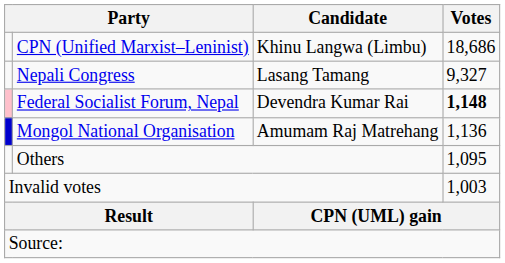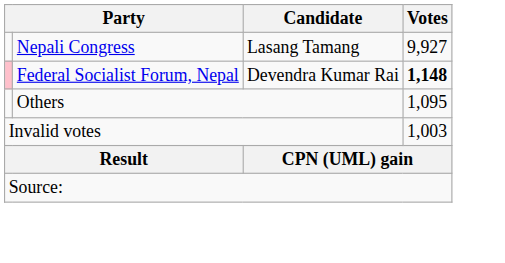- row: (133, 46)
(467, 74) 9,327 -> (427, 46) 9,927
- row: (126, 131)
